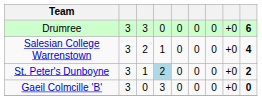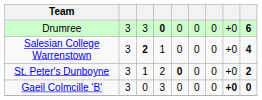(162, 28) normal -> (162, 28) bold
(145, 50) normal -> (145, 50) bold
(162, 71) lightblue background -> (162, 71) no background
(180, 71) normal -> (180, 71) bold
(231, 87) normal -> (231, 87) bold
